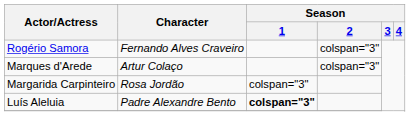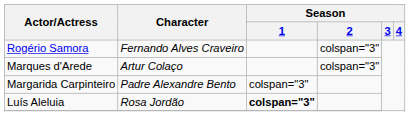(152, 84) Rosa Jordão -> (178, 84) Padre Alexandre Bento
(178, 102) Padre Alexandre Bento -> (152, 102) Rosa Jordão
